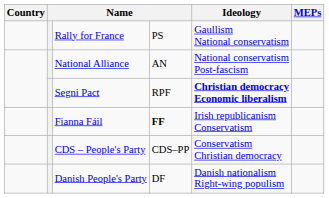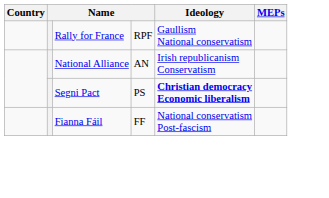(158, 35) PS -> (143, 35) RPF
(242, 64) National conservatism Post-fascism -> (198, 64) Irish republicanism Conservatism
(161, 92) RPF -> (140, 92) PS
(158, 121) bold -> (140, 121) normal
(235, 121) Irish republicanism Conservatism -> (205, 121) National conservatism Post-fascism
- row: (100, 150)
- row: (101, 178)
